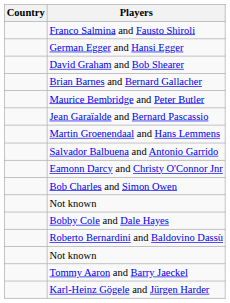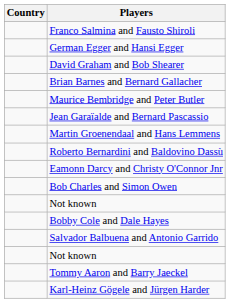(134, 151) Salvador Balbuena and Antonio Garrido -> (136, 151) Roberto Bernardini and Baldovino Dassù
(136, 238) Roberto Bernardini and Baldovino Dassù -> (134, 238) Salvador Balbuena and Antonio Garrido
